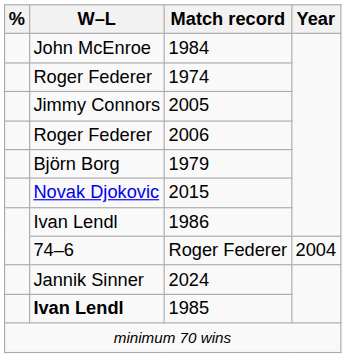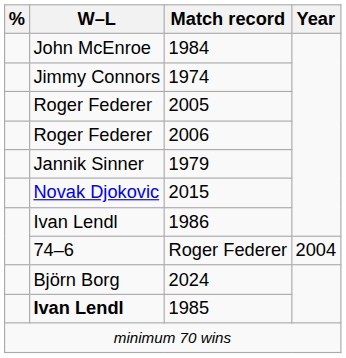(93, 77) Roger Federer -> (97, 77) Jimmy Connors
(97, 105) Jimmy Connors -> (93, 105) Roger Federer
(76, 163) Björn Borg -> (89, 163) Jannik Sinner
(89, 279) Jannik Sinner -> (76, 279) Björn Borg
